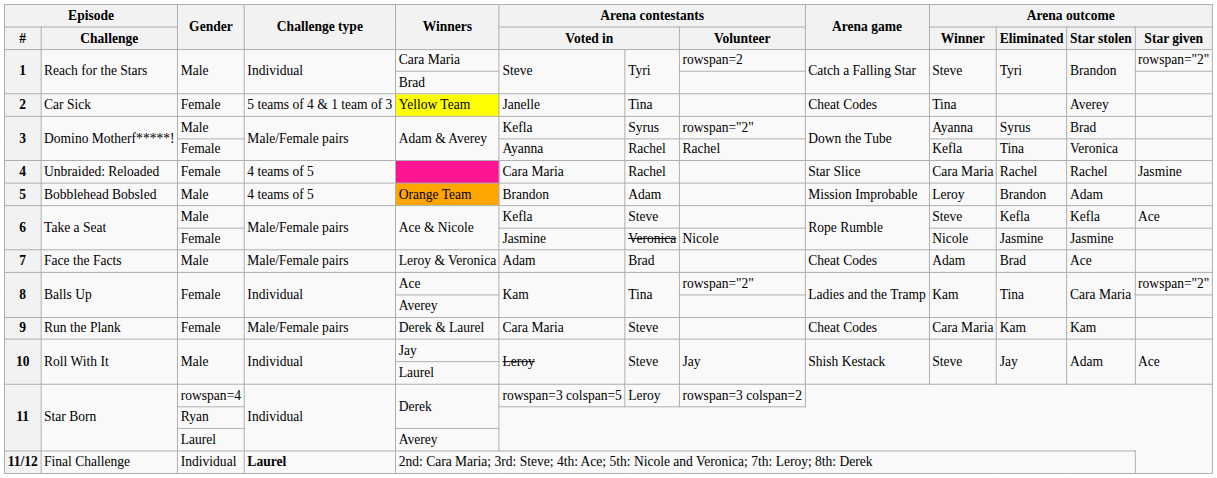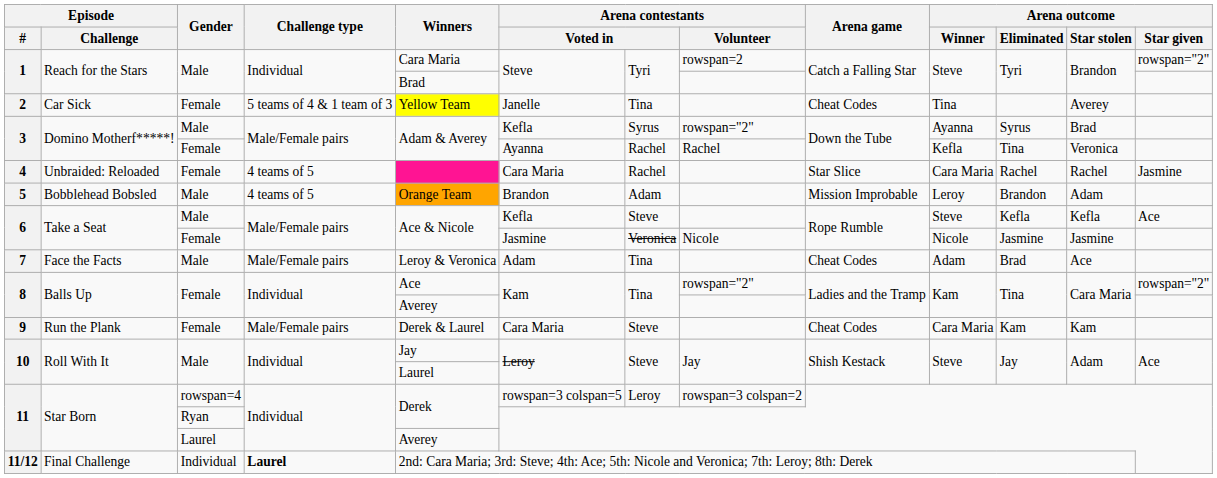(641, 261) Brad -> (640, 261) Tina
